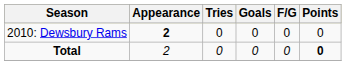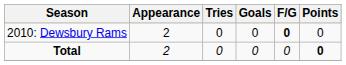(166, 32) bold -> (166, 32) normal
(287, 32) normal -> (287, 32) bold
